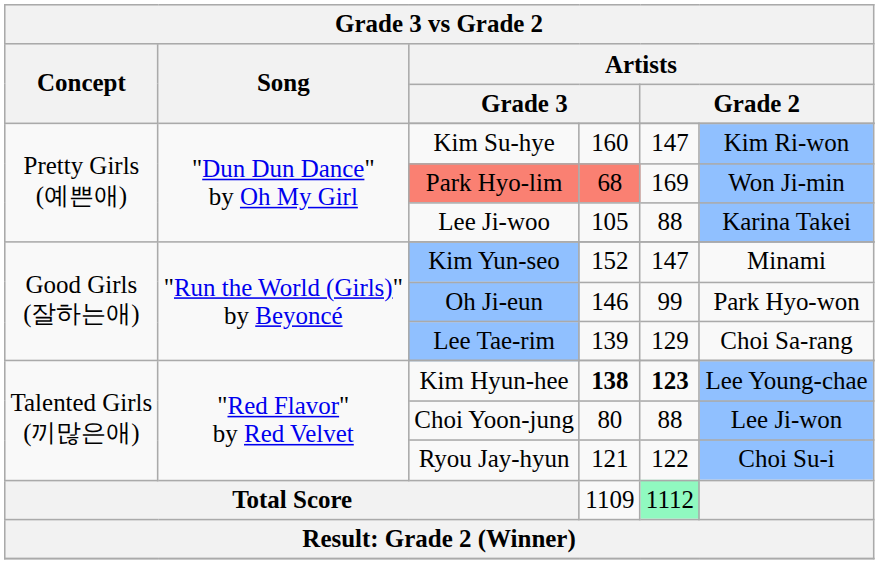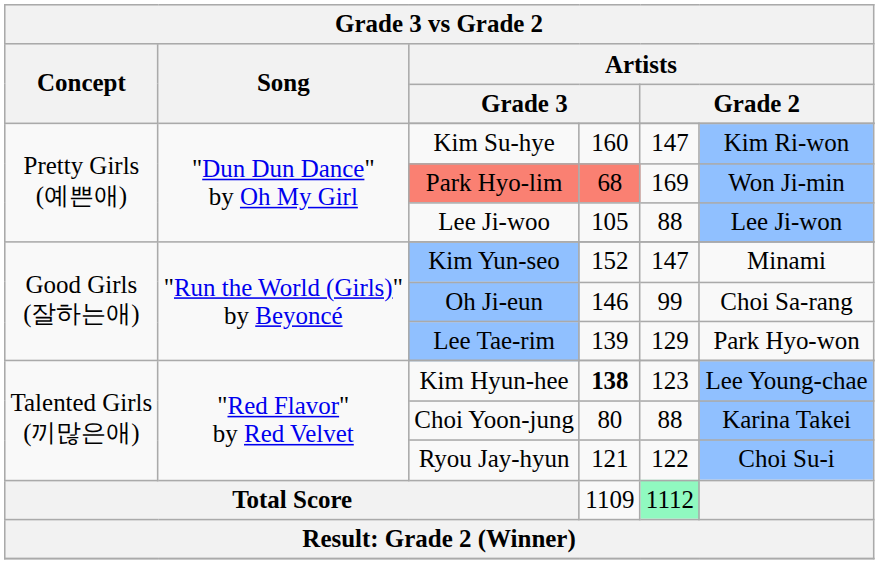(787, 222) Karina Takei -> (787, 222) Lee Ji-won
(787, 301) Park Hyo-won -> (787, 301) Choi Sa-rang
(787, 340) Choi Sa-rang -> (787, 340) Park Hyo-won
(670, 380) bold -> (670, 380) normal
(787, 420) Lee Ji-won -> (787, 420) Karina Takei
